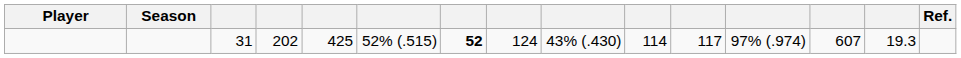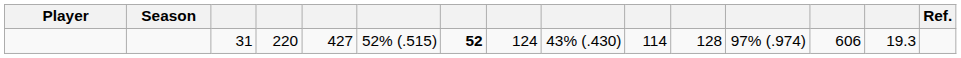(285, 41) 202 -> (285, 41) 220
(340, 41) 425 -> (340, 41) 427
(710, 41) 117 -> (709, 41) 128
(848, 41) 607 -> (848, 41) 606
